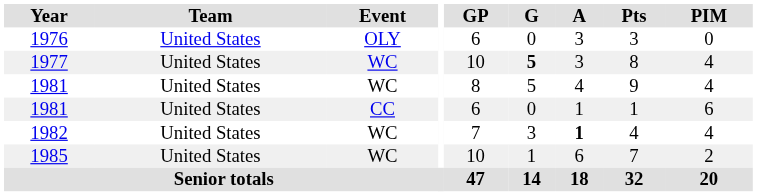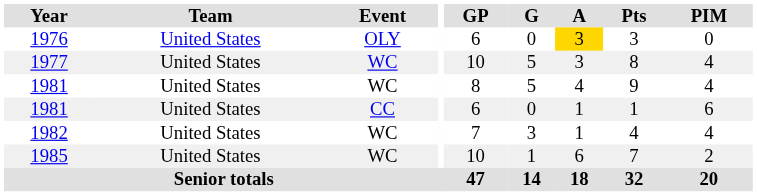(579, 39) no background -> (579, 39) gold background
(532, 62) bold -> (532, 62) normal
(579, 132) bold -> (579, 132) normal
